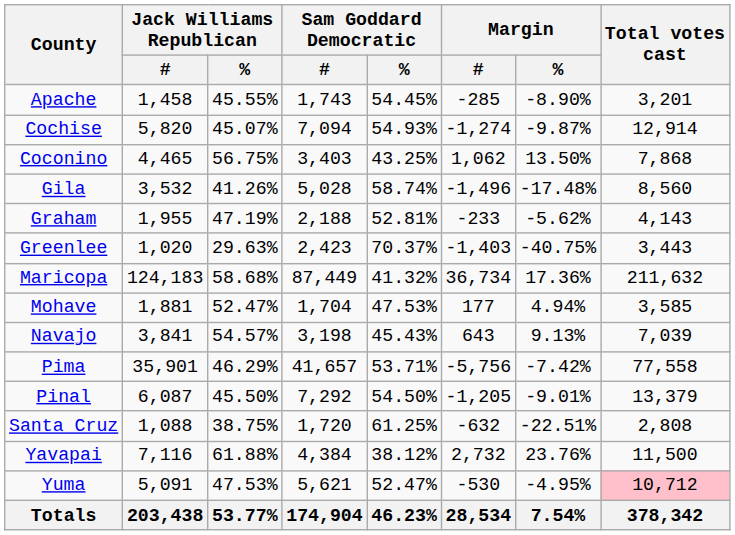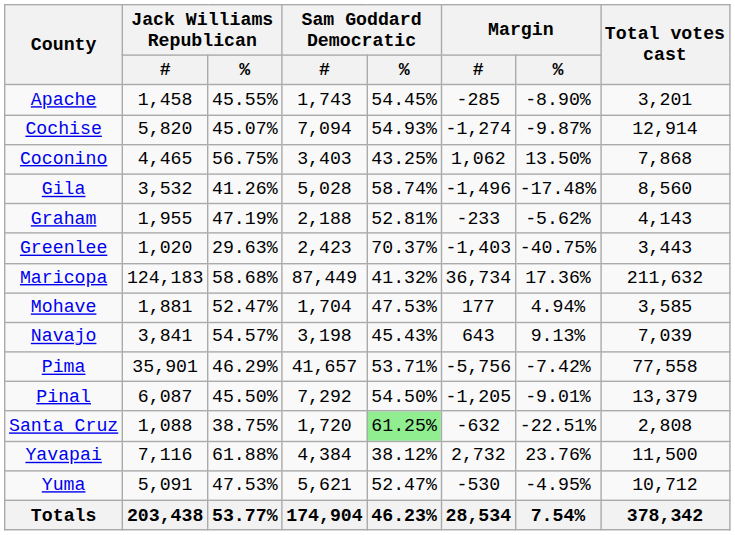(404, 426) no background -> (404, 426) lightgreen background
(665, 485) pink background -> (665, 485) no background
